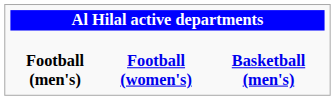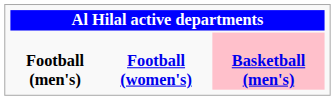(268, 70) no background -> (268, 70) pink background
